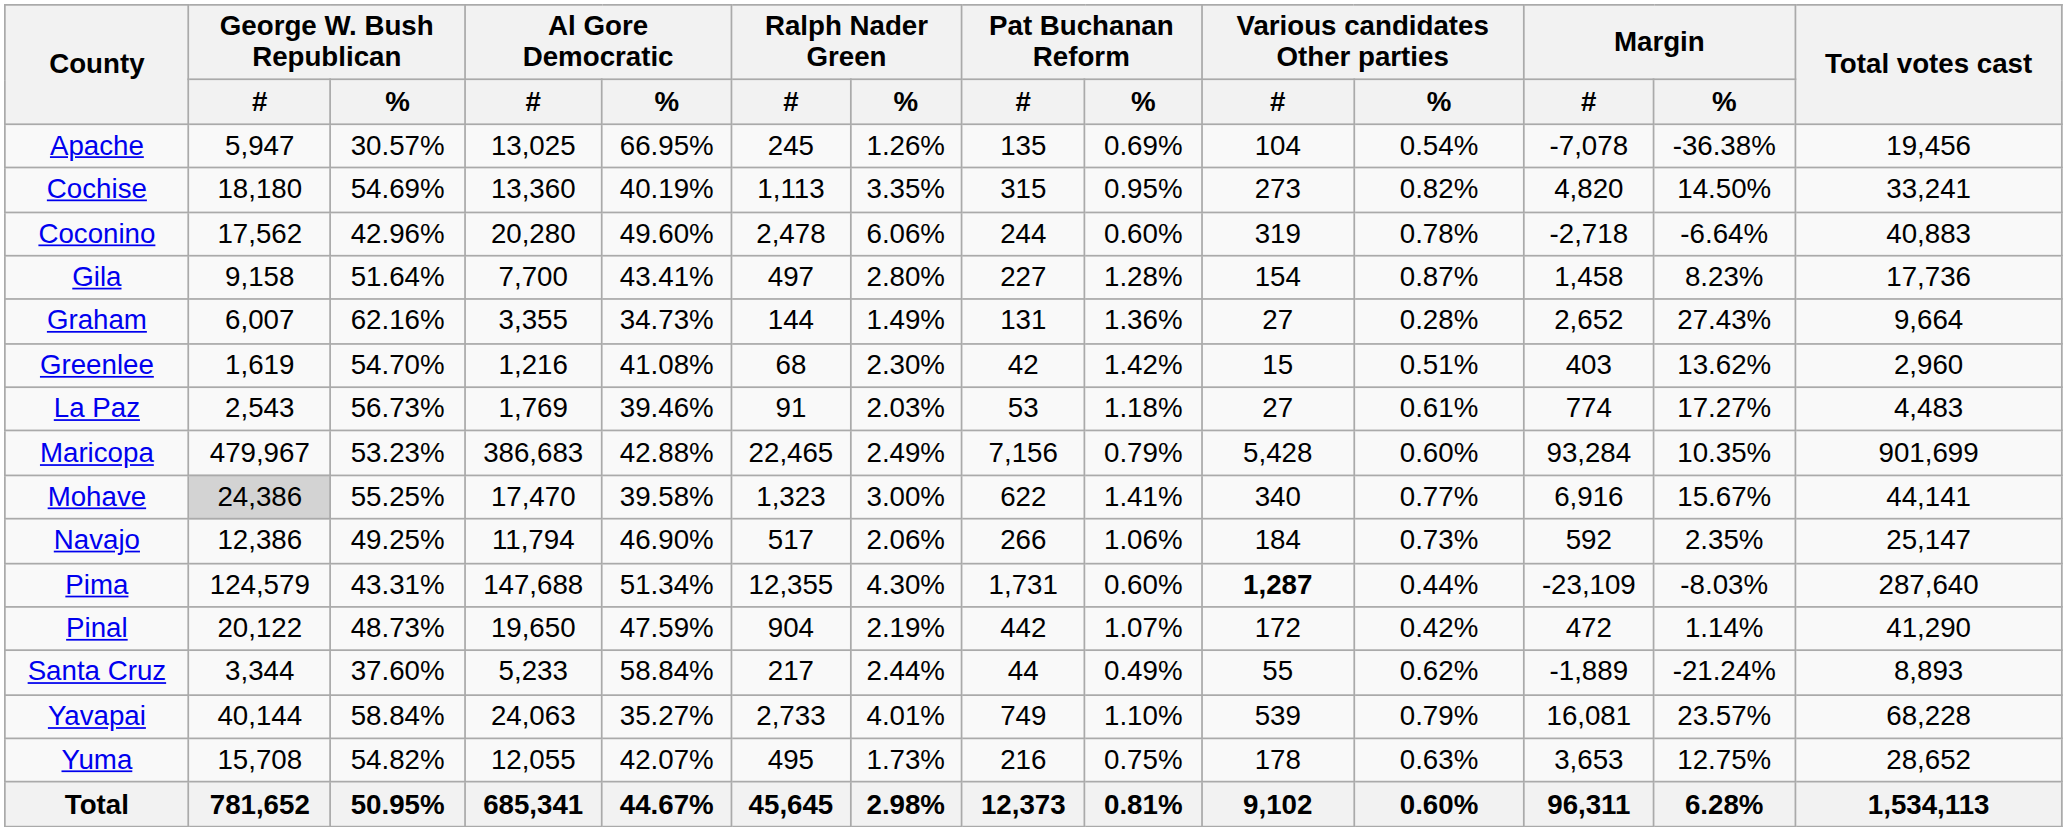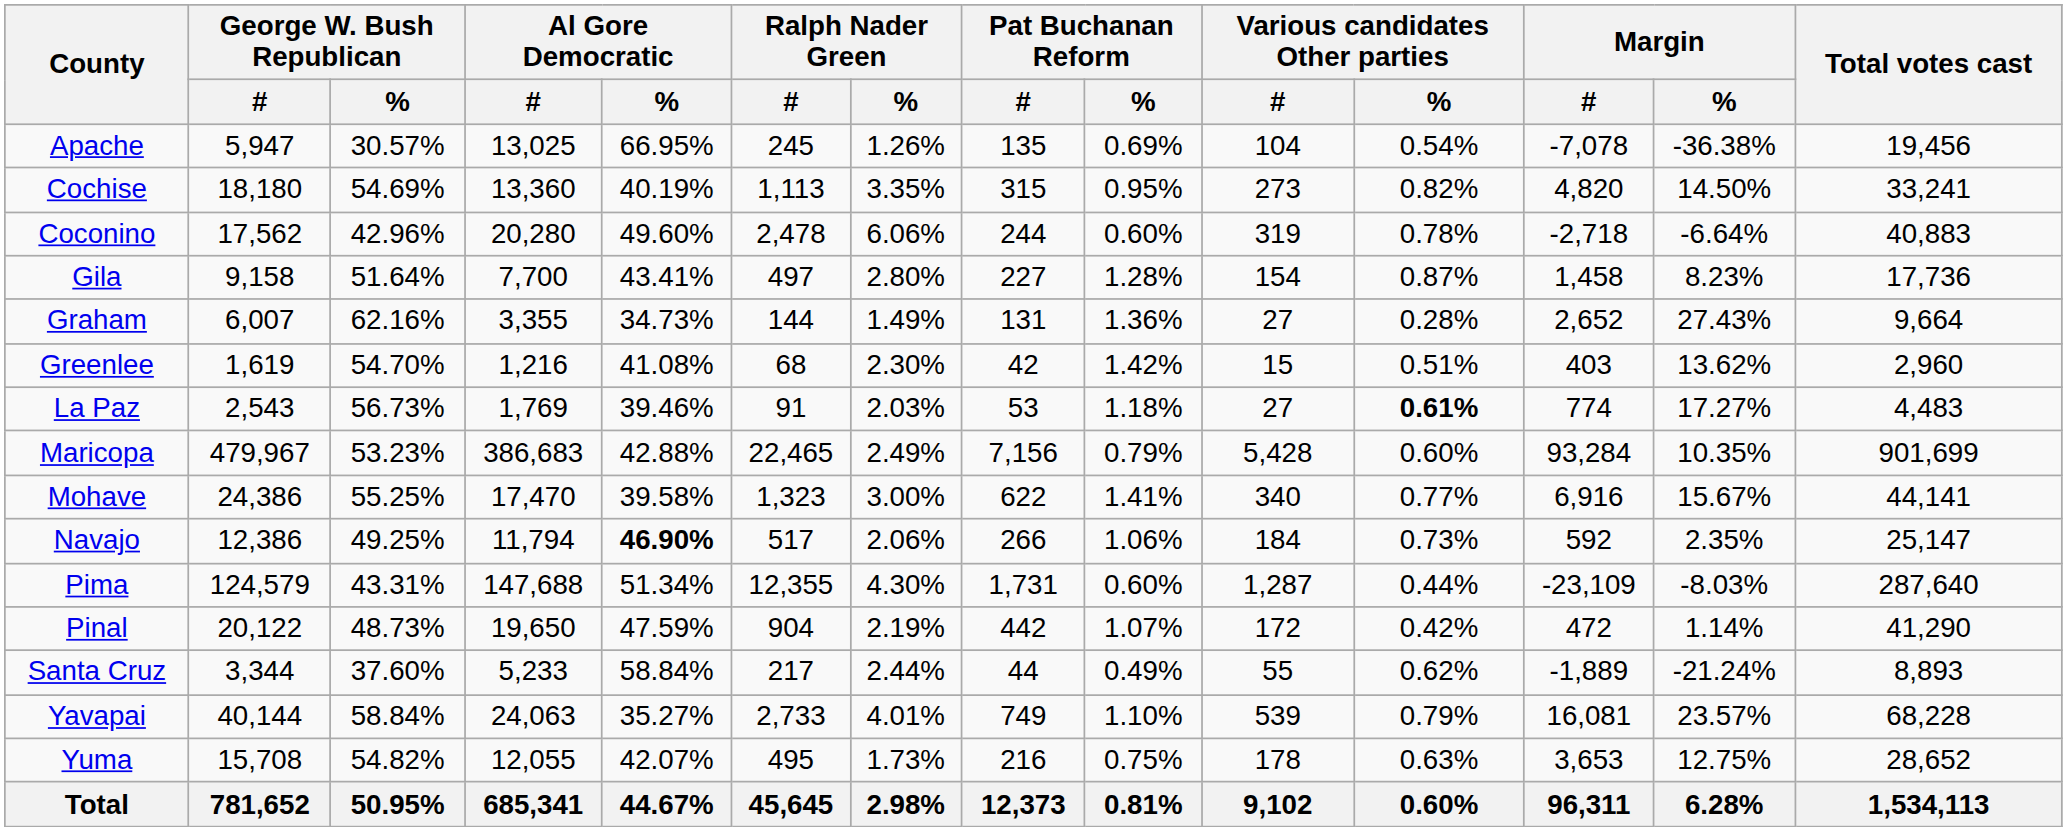(1439, 408) normal -> (1439, 408) bold
(260, 496) lightgrey background -> (260, 496) no background
(667, 540) normal -> (667, 540) bold
(1278, 584) bold -> (1278, 584) normal
